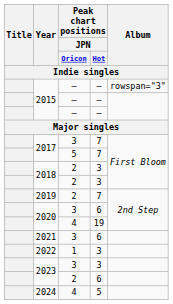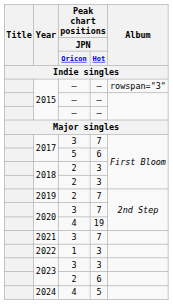(99, 155) 7 -> (99, 155) 6
(99, 210) 6 -> (99, 210) 7
(99, 237) 6 -> (99, 237) 7
